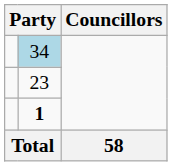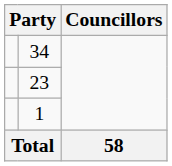(39, 51) lightblue background -> (39, 51) no background
(39, 113) bold -> (39, 113) normal
